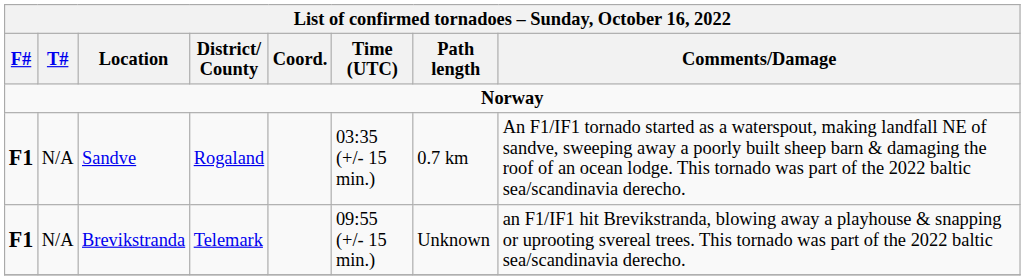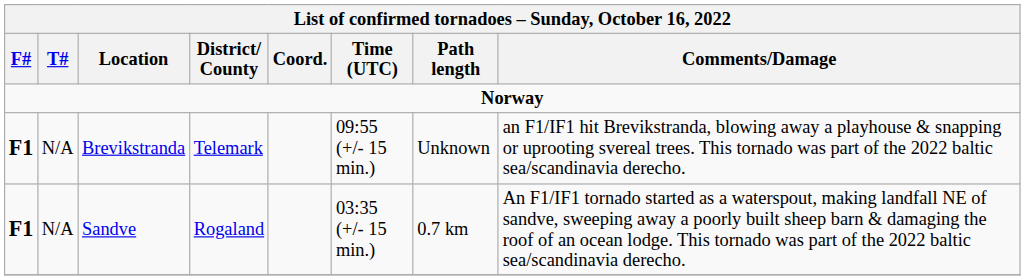rows swapped: (109, 158) <-> (134, 239)
